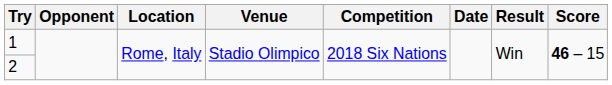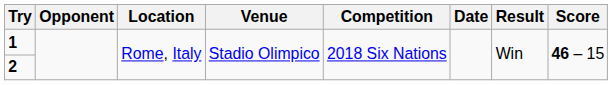(13, 42) normal -> (13, 42) bold
(13, 67) normal -> (13, 67) bold
